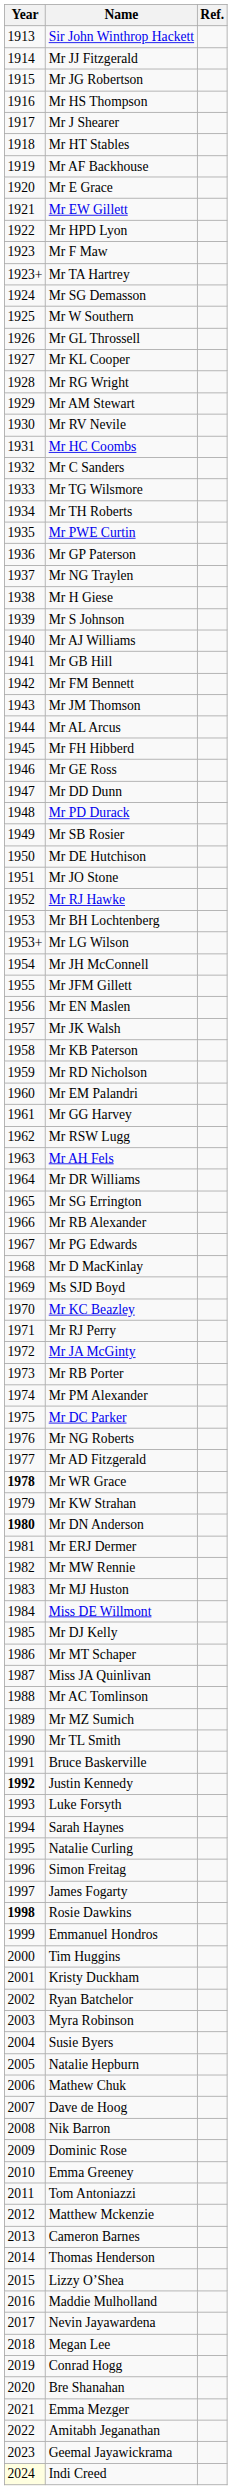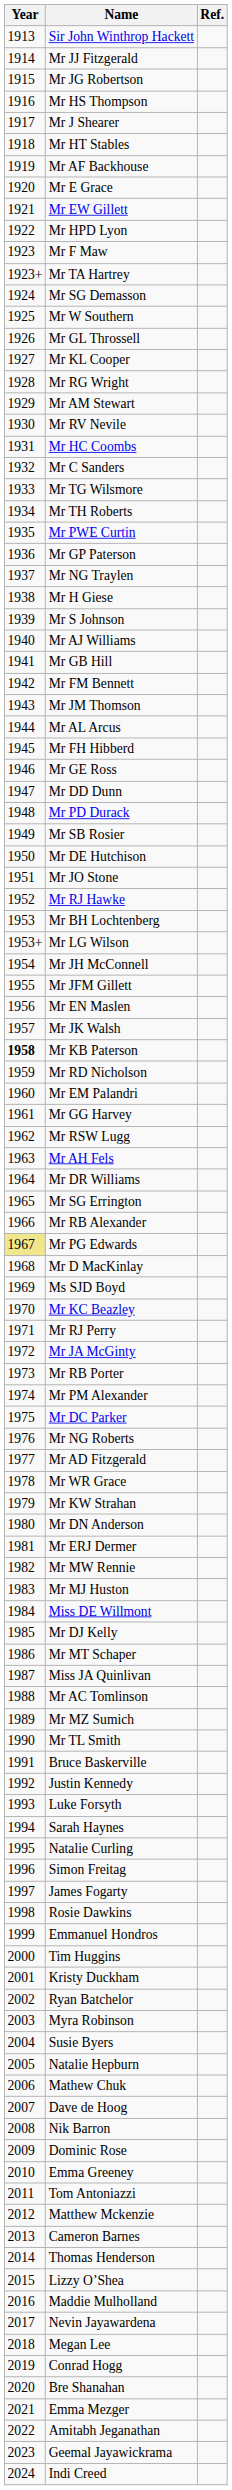(21, 1050) normal -> (21, 1050) bold
(21, 1244) no background -> (21, 1244) khaki background
(21, 1481) bold -> (21, 1481) normal
(21, 1525) bold -> (21, 1525) normal
(21, 1783) bold -> (21, 1783) normal
(21, 1913) bold -> (21, 1913) normal
(21, 2474) lightyellow background -> (21, 2474) no background
